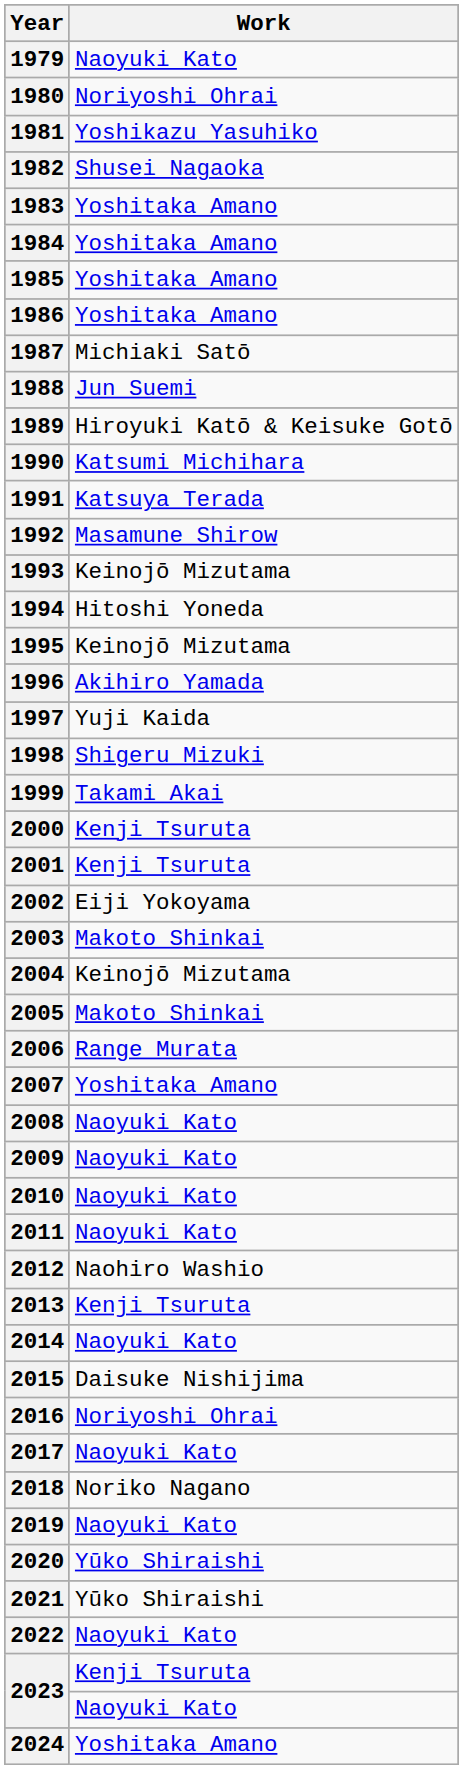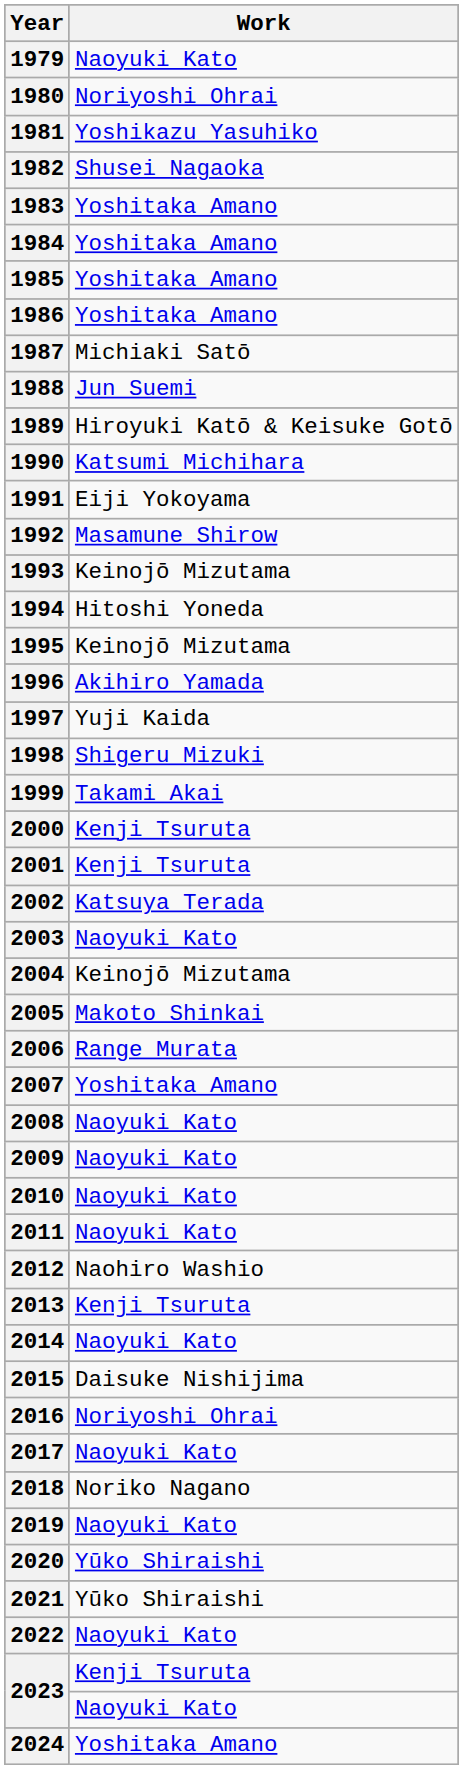(169, 500) Katsuya Terada -> (163, 500) Eiji Yokoyama
(163, 903) Eiji Yokoyama -> (169, 903) Katsuya Terada
(169, 940) Makoto Shinkai -> (156, 940) Naoyuki Kato
